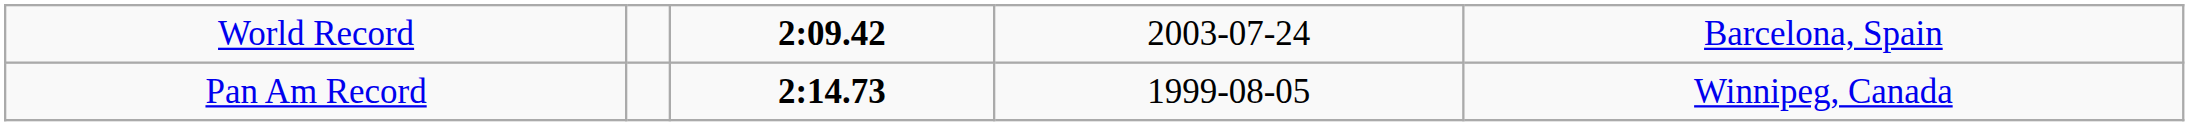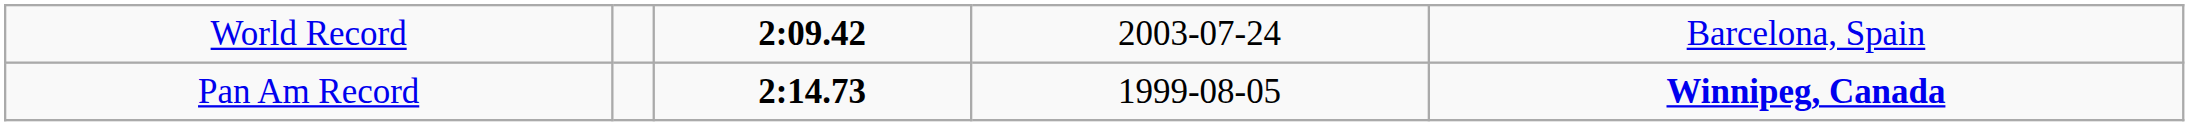(1823, 91) normal -> (1806, 91) bold
